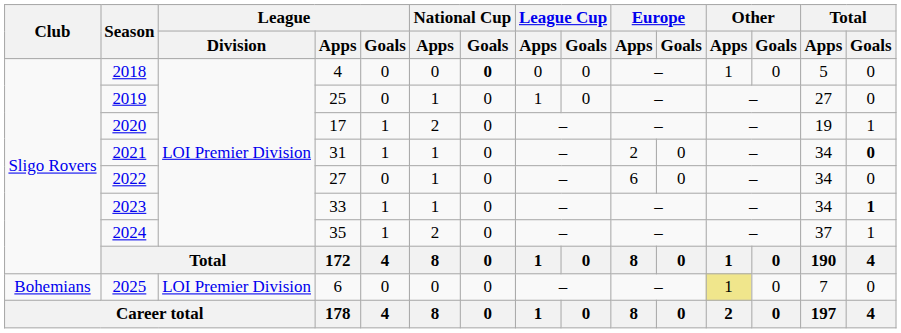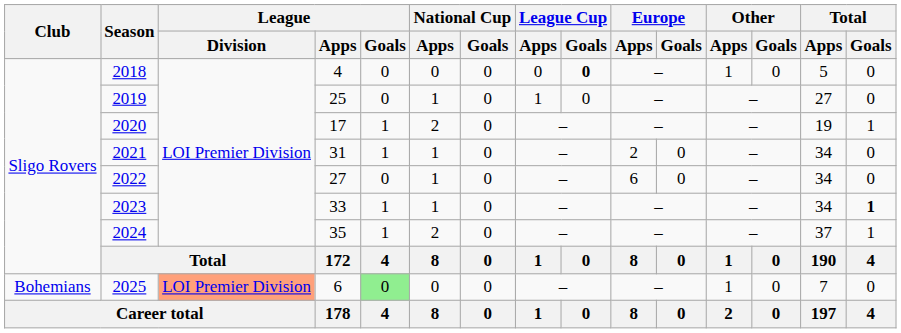(488, 71) bold -> (488, 71) normal
(586, 71) normal -> (586, 71) bold
(871, 152) bold -> (871, 152) normal
(237, 286) no background -> (237, 286) lightsalmon background
(385, 286) no background -> (385, 286) lightgreen background
(729, 286) khaki background -> (729, 286) no background
